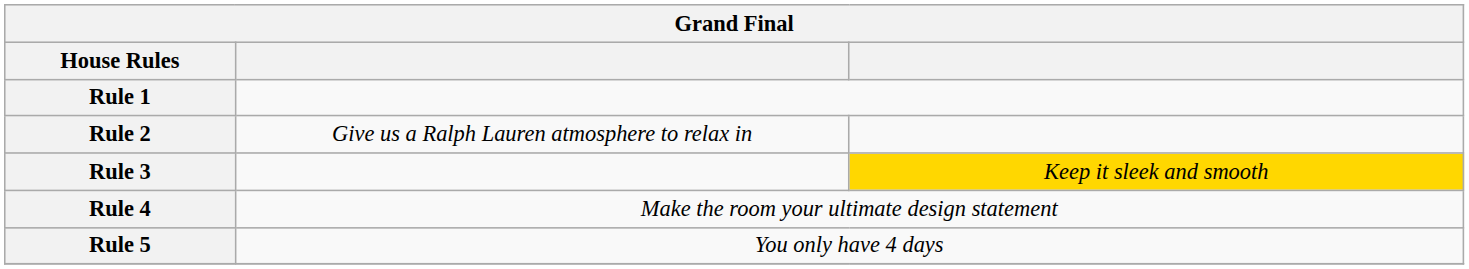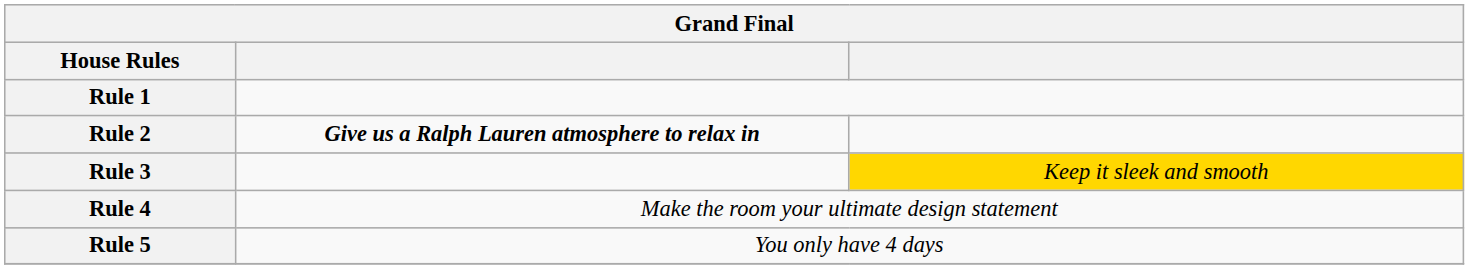(542, 134) normal -> (542, 134) bold
